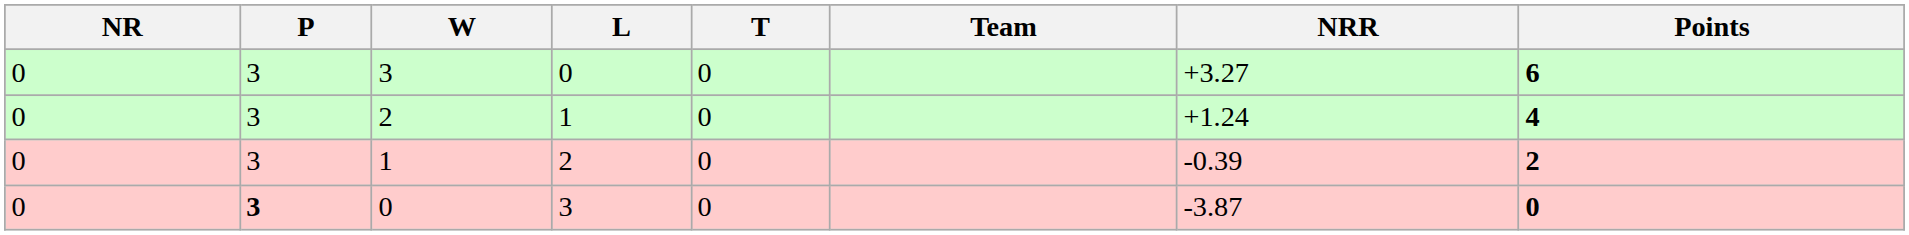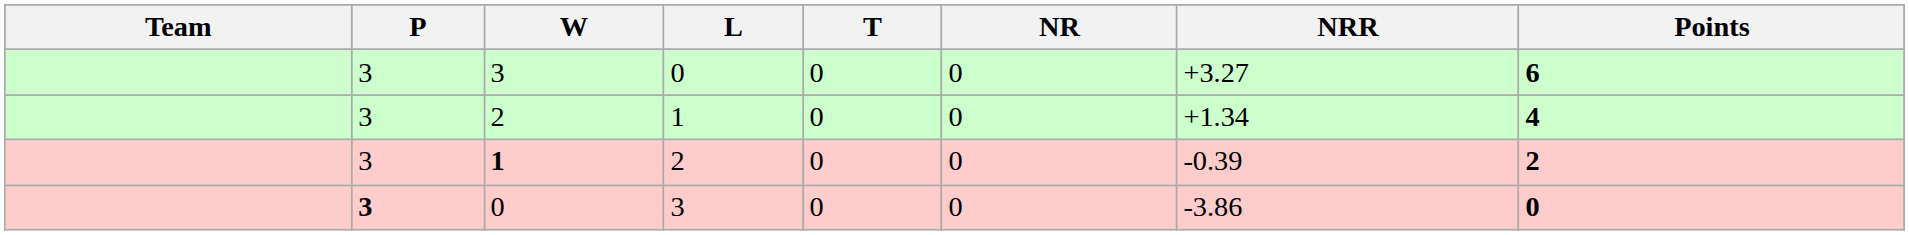columns swapped: (1003, 26) <-> (122, 26)
(1216, 116) +1.24 -> (1216, 116) +1.34
(386, 161) normal -> (497, 161) bold
(1213, 206) -3.87 -> (1213, 206) -3.86
